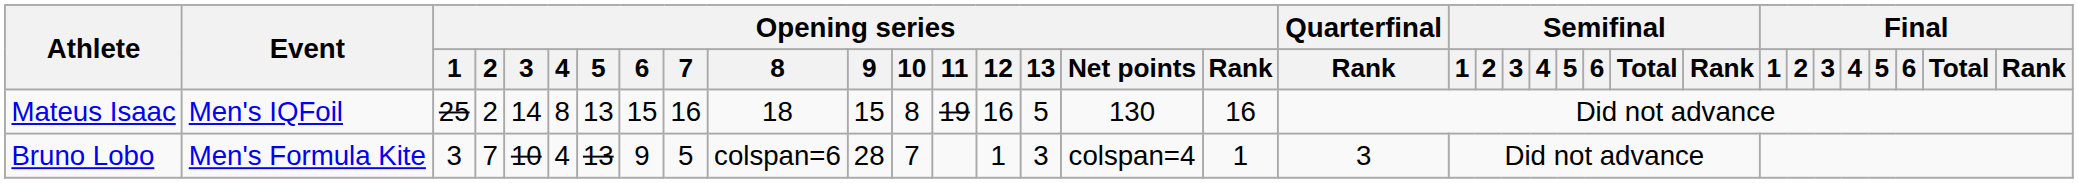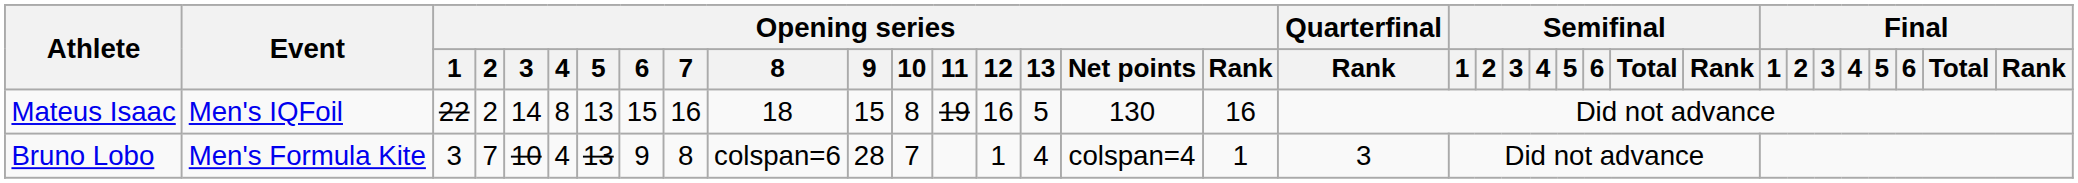(454, 112) 25 -> (454, 112) 22
(686, 156) 5 -> (686, 156) 8
(1041, 156) 3 -> (1041, 156) 4
